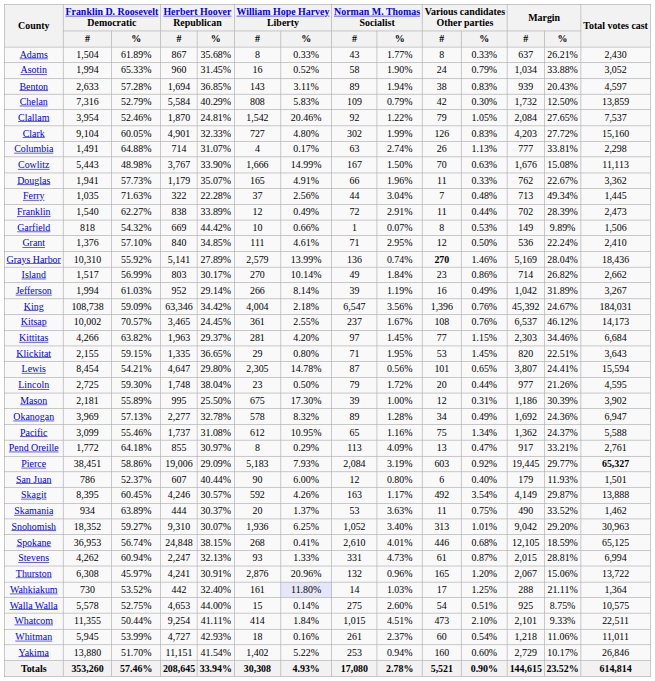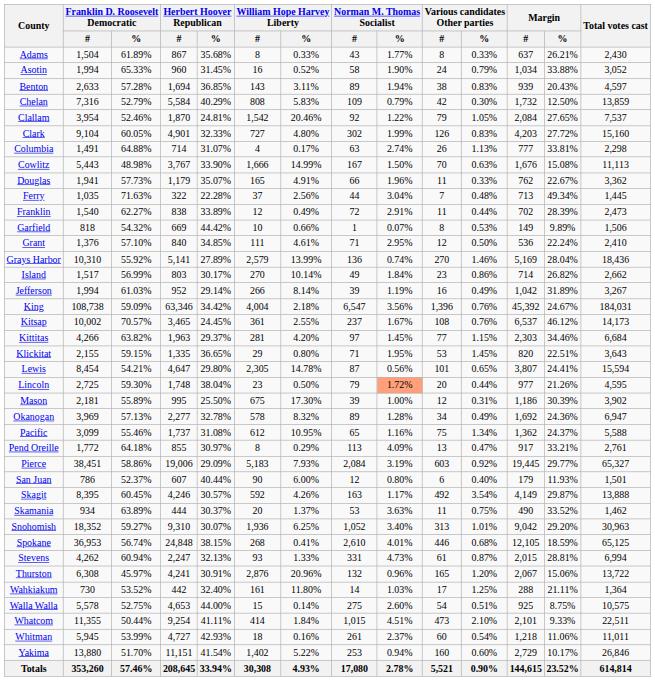(442, 259) bold -> (442, 259) normal
(400, 385) no background -> (400, 385) lightsalmon background
(616, 464) bold -> (616, 464) normal
(306, 589) lavender background -> (306, 589) no background
